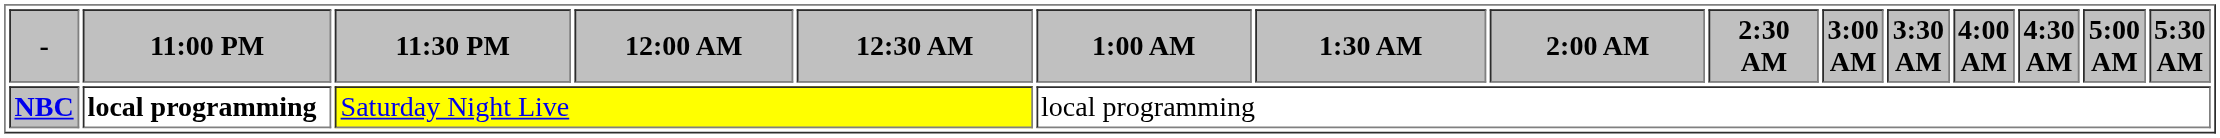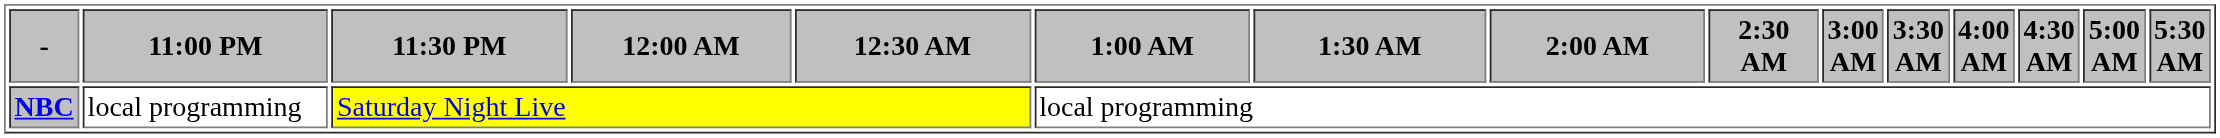(202, 106) bold -> (195, 106) normal
